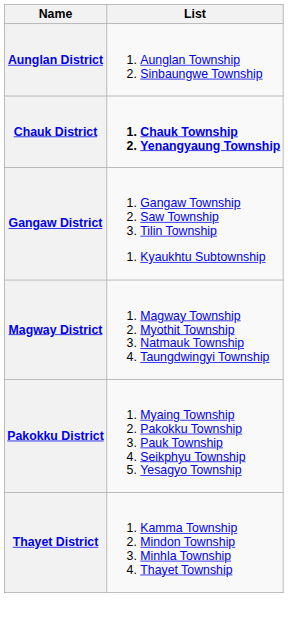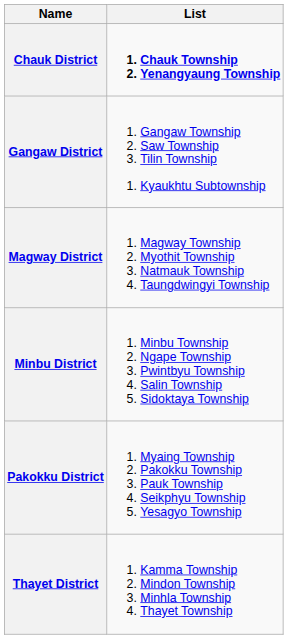- row: (55, 59)
+ row: (55, 364)
